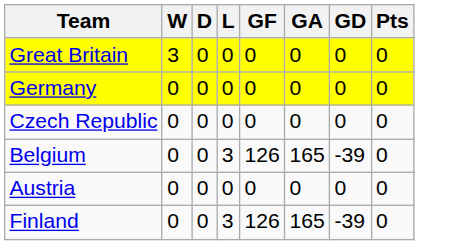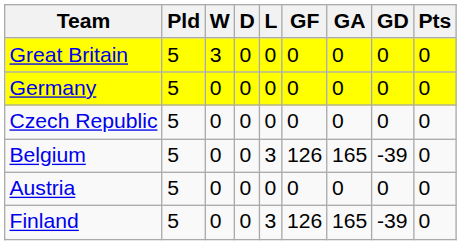+ column: (184, 21)
